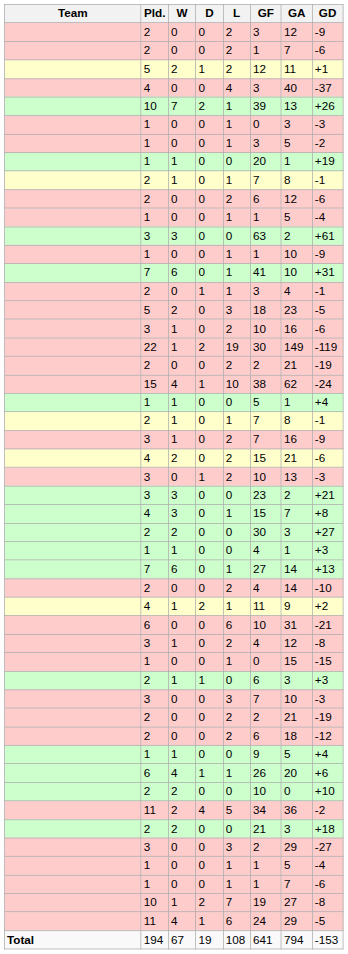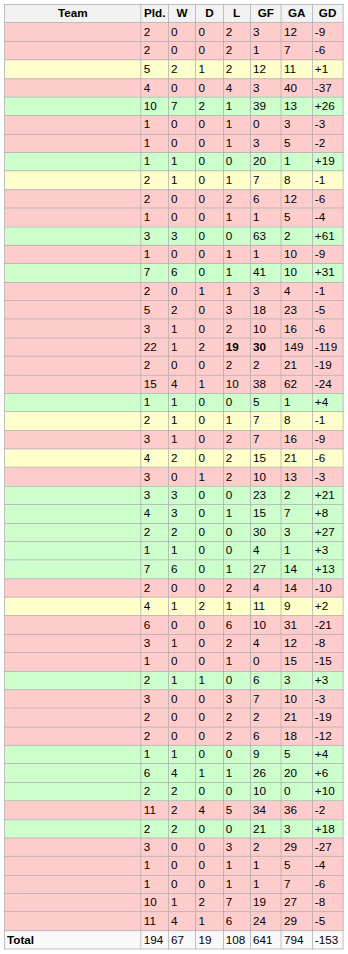(232, 347) normal -> (232, 347) bold
(259, 347) normal -> (259, 347) bold
